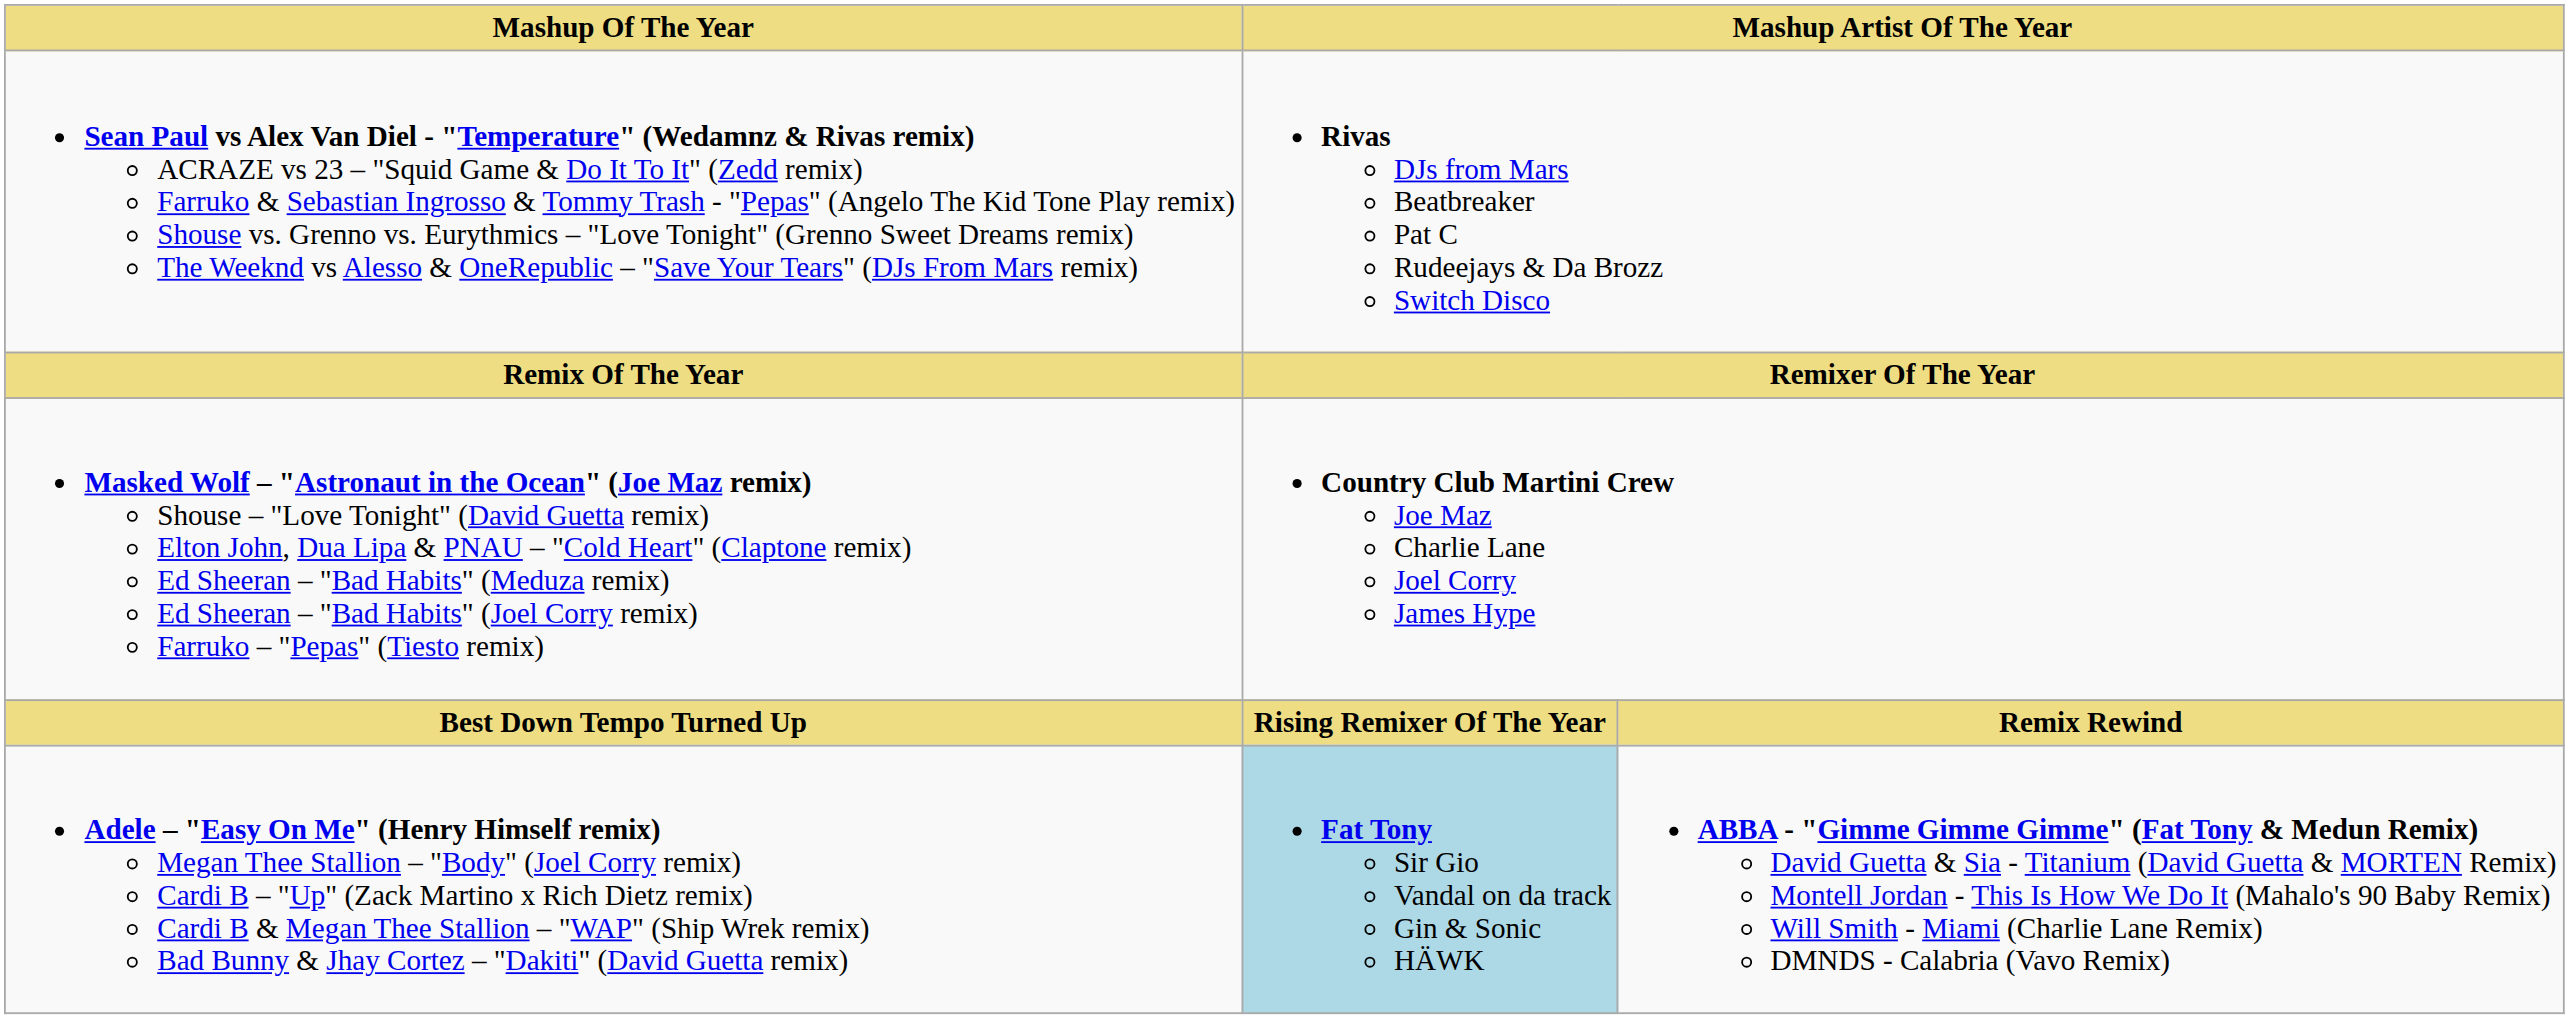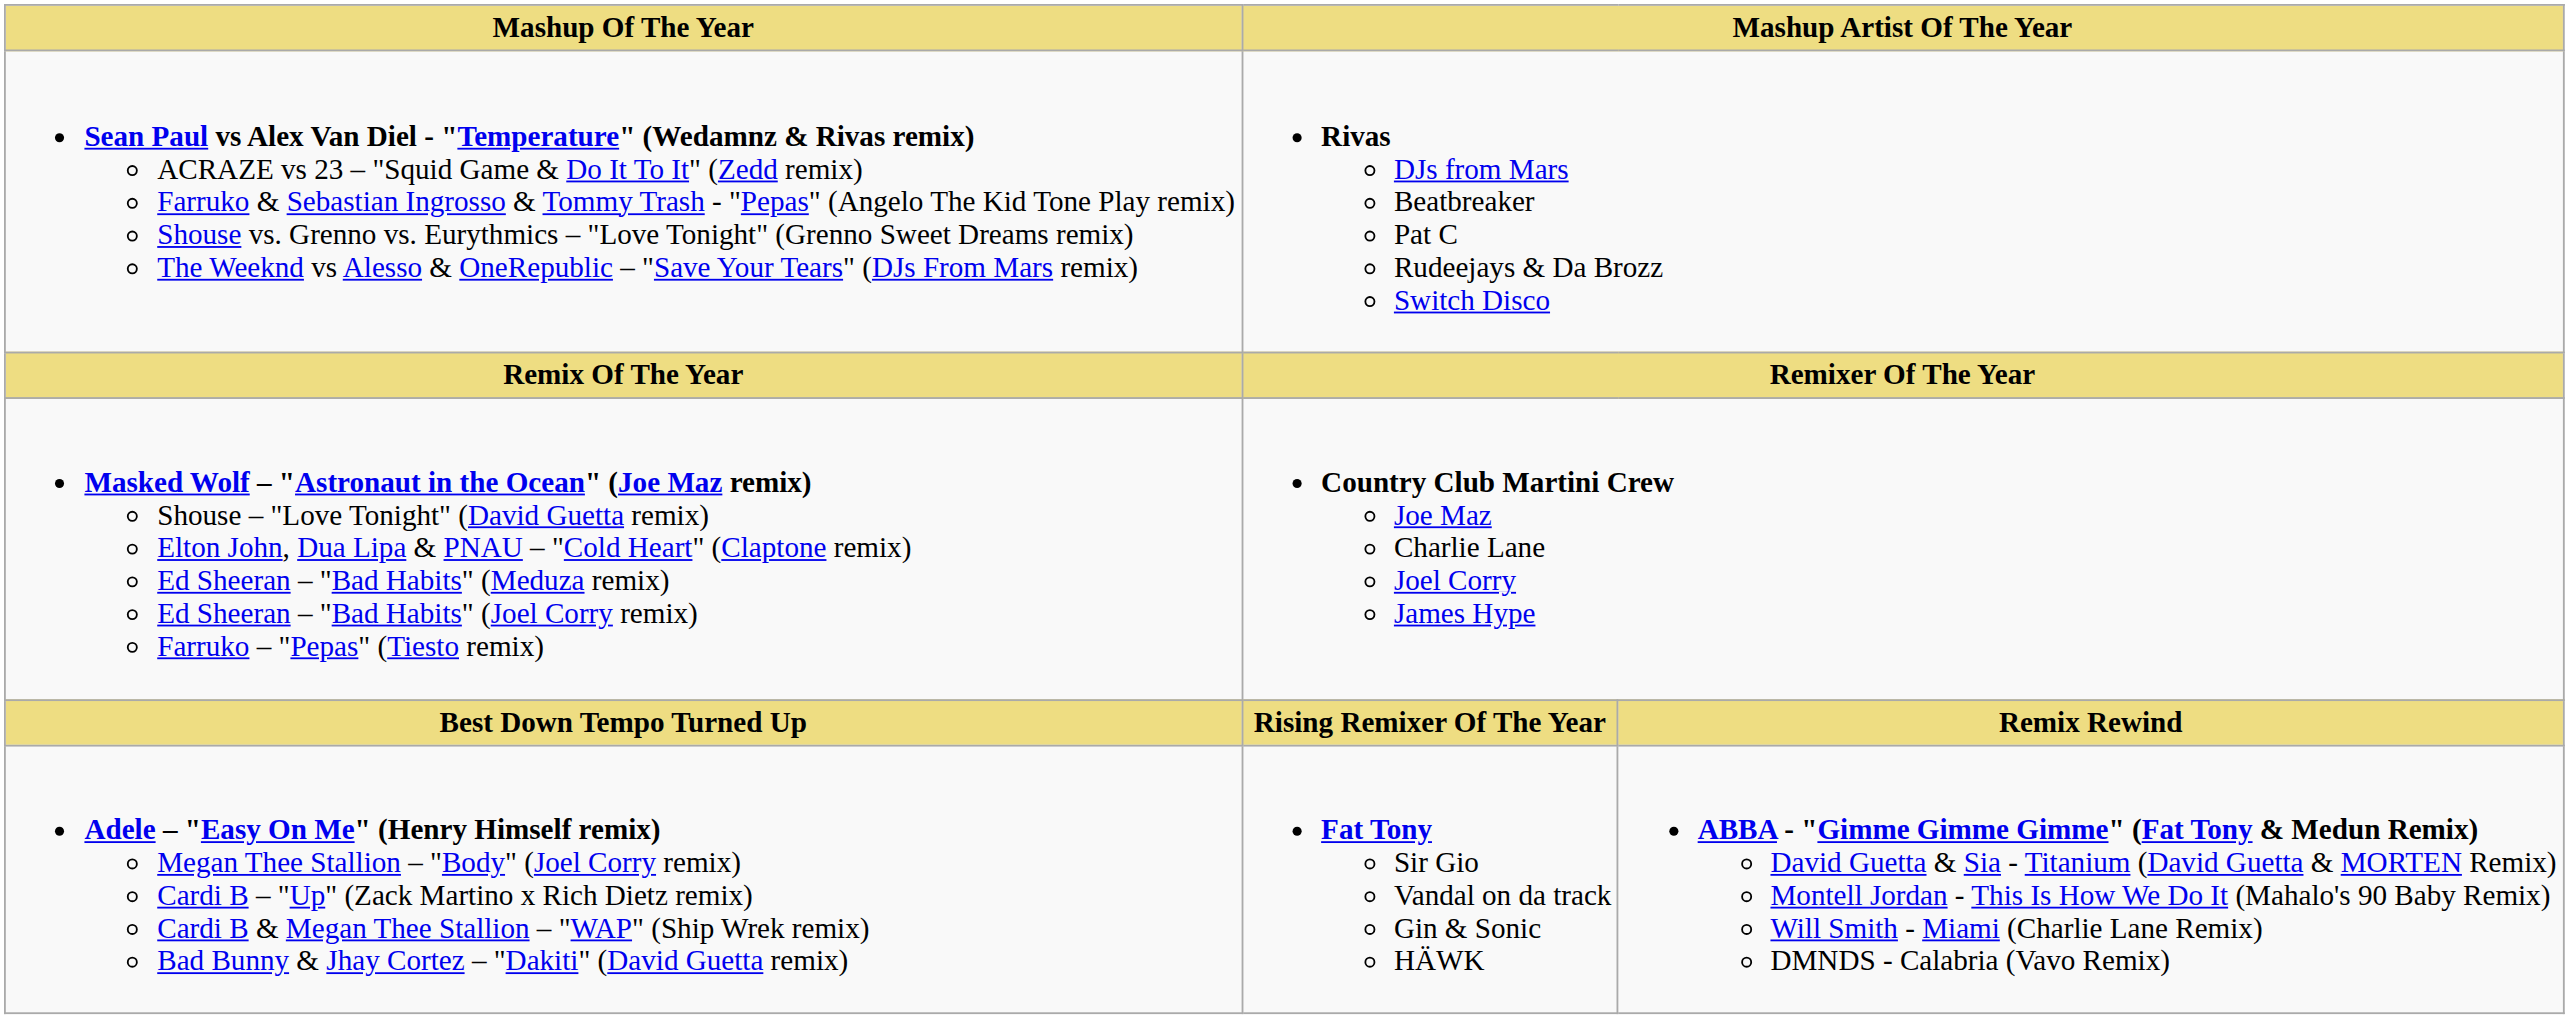(1430, 896) lightblue background -> (1430, 896) no background
